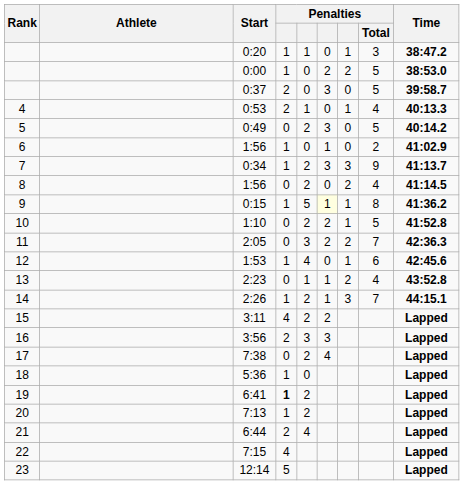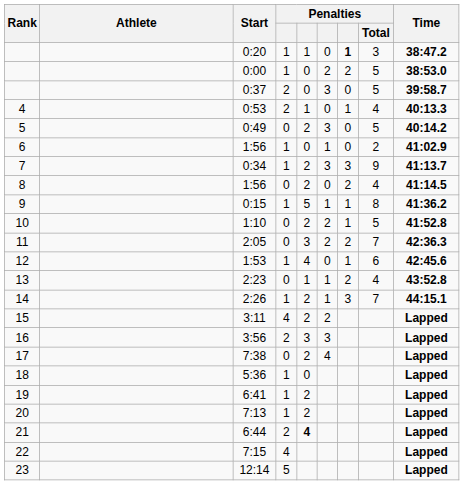(348, 52) normal -> (348, 52) bold
(327, 204) lightyellow background -> (327, 204) no background
(286, 394) bold -> (286, 394) normal
(307, 432) normal -> (307, 432) bold
